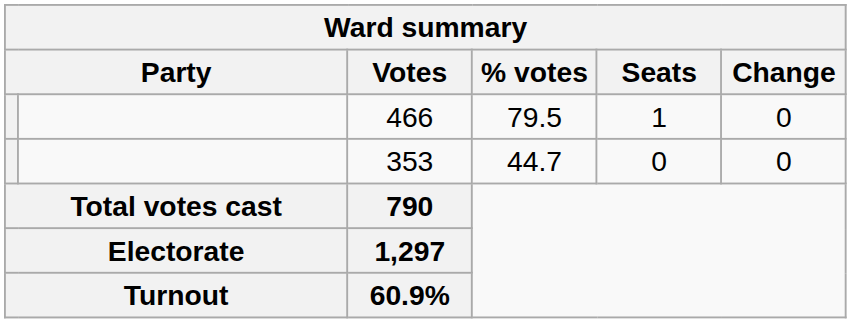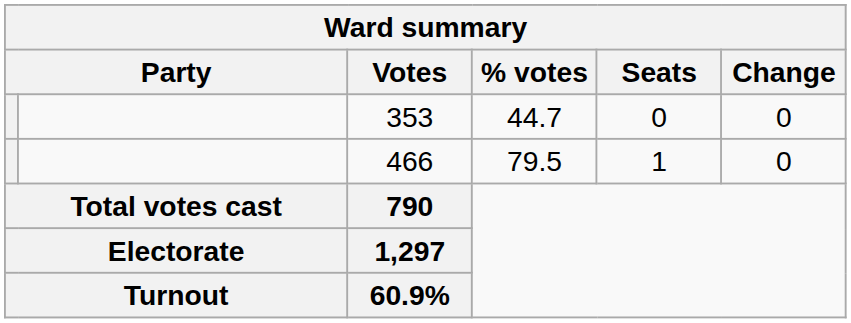rows swapped: (410, 117) <-> (410, 162)
